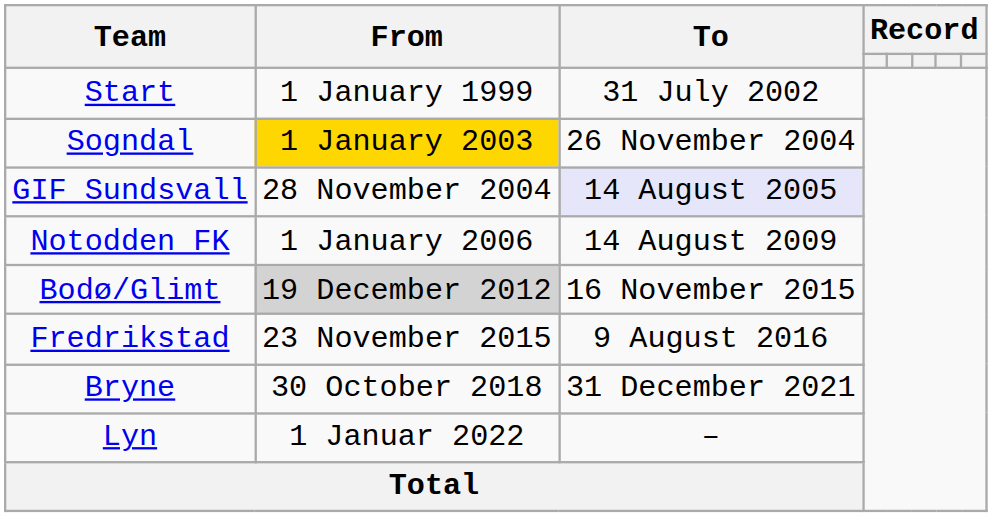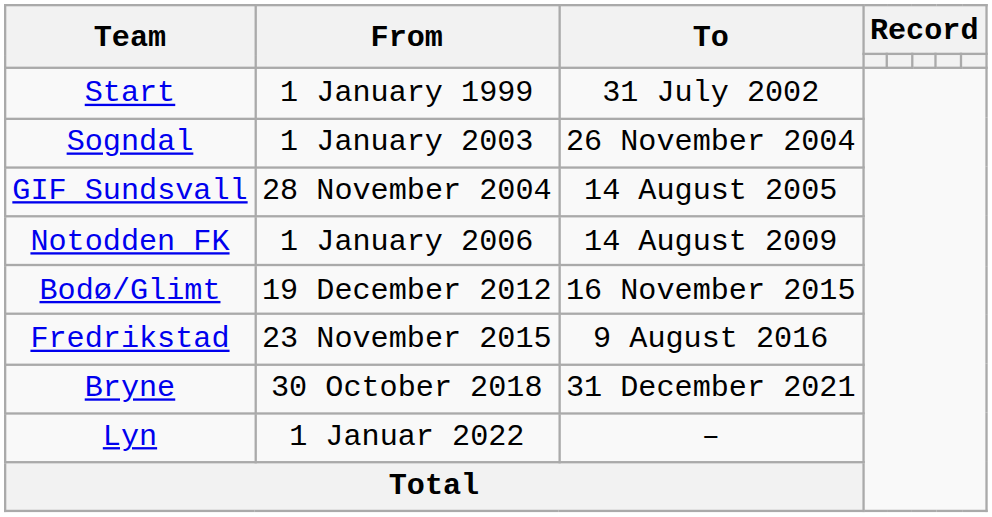(407, 142) gold background -> (407, 142) no background
(711, 192) lavender background -> (711, 192) no background
(407, 290) lightgrey background -> (407, 290) no background
